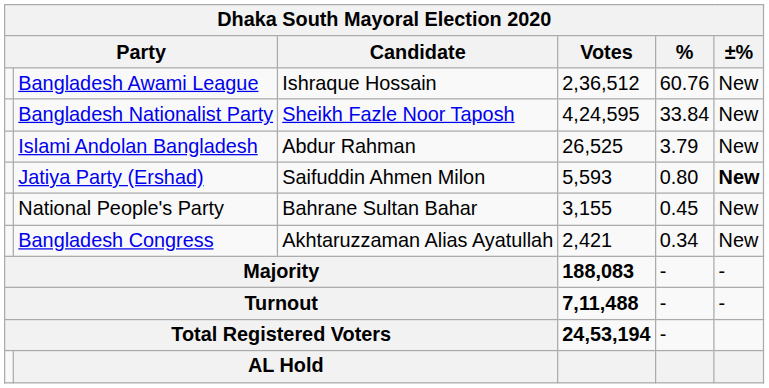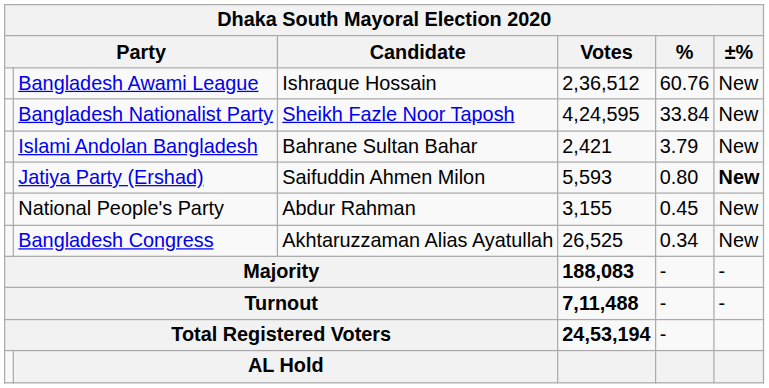(349, 146) Abdur Rahman -> (380, 146) Bahrane Sultan Bahar
(593, 146) 26,525 -> (587, 146) 2,421
(380, 209) Bahrane Sultan Bahar -> (349, 209) Abdur Rahman
(587, 240) 2,421 -> (593, 240) 26,525
